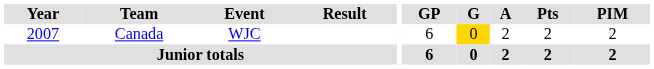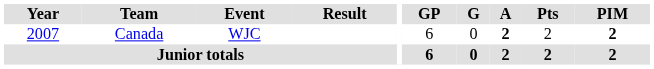(473, 34) gold background -> (473, 34) no background
(506, 34) normal -> (506, 34) bold
(612, 34) normal -> (612, 34) bold
